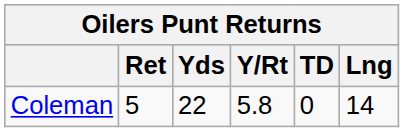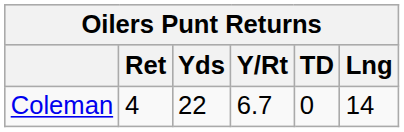(132, 106) 5 -> (132, 106) 4
(255, 106) 5.8 -> (255, 106) 6.7
